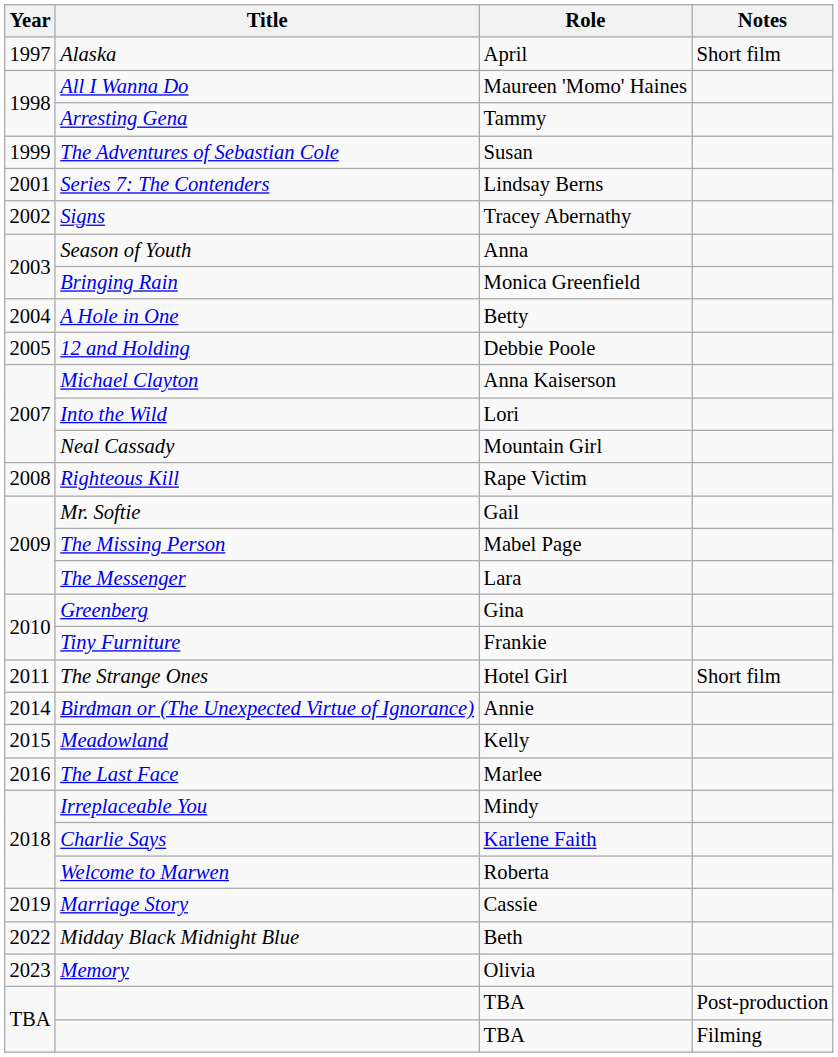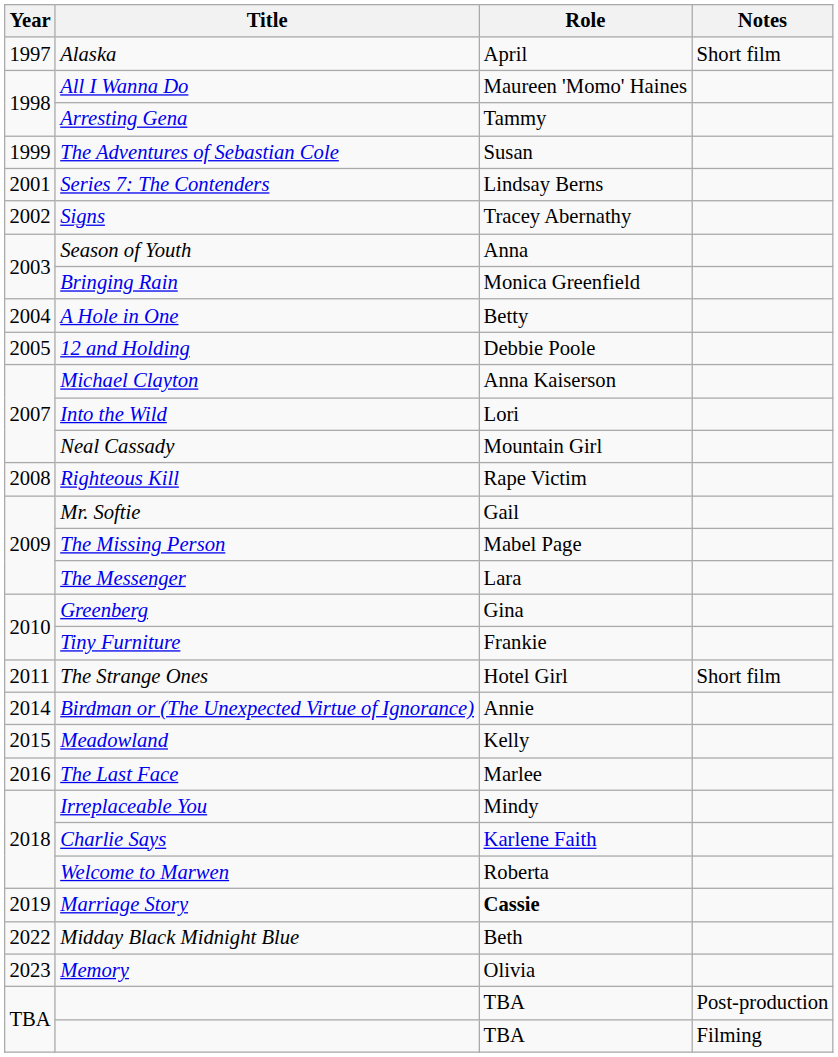(511, 904) normal -> (512, 904) bold
